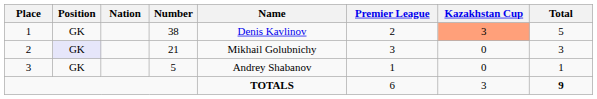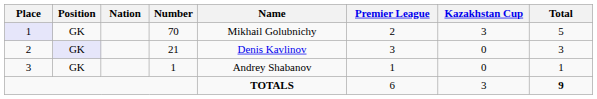(29, 31) no background -> (29, 31) lavender background
(173, 31) 38 -> (173, 31) 70
(272, 31) Denis Kavlinov -> (272, 31) Mikhail Golubnichy
(484, 31) lightsalmon background -> (484, 31) no background
(272, 49) Mikhail Golubnichy -> (272, 49) Denis Kavlinov
(173, 67) 5 -> (173, 67) 1
